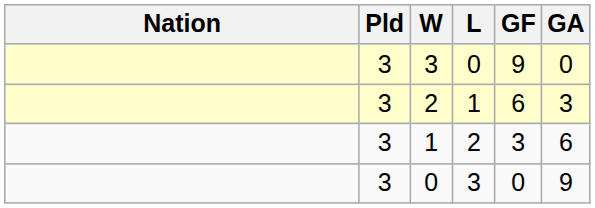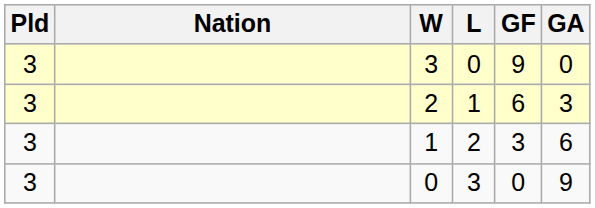columns swapped: (182, 24) <-> (385, 24)
